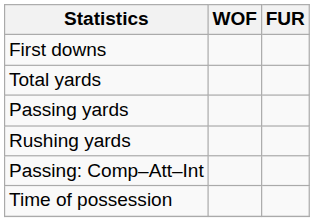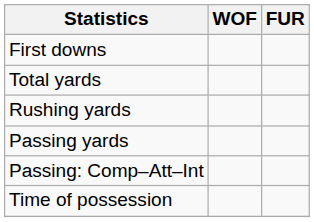rows swapped: (70, 140) <-> (69, 110)
